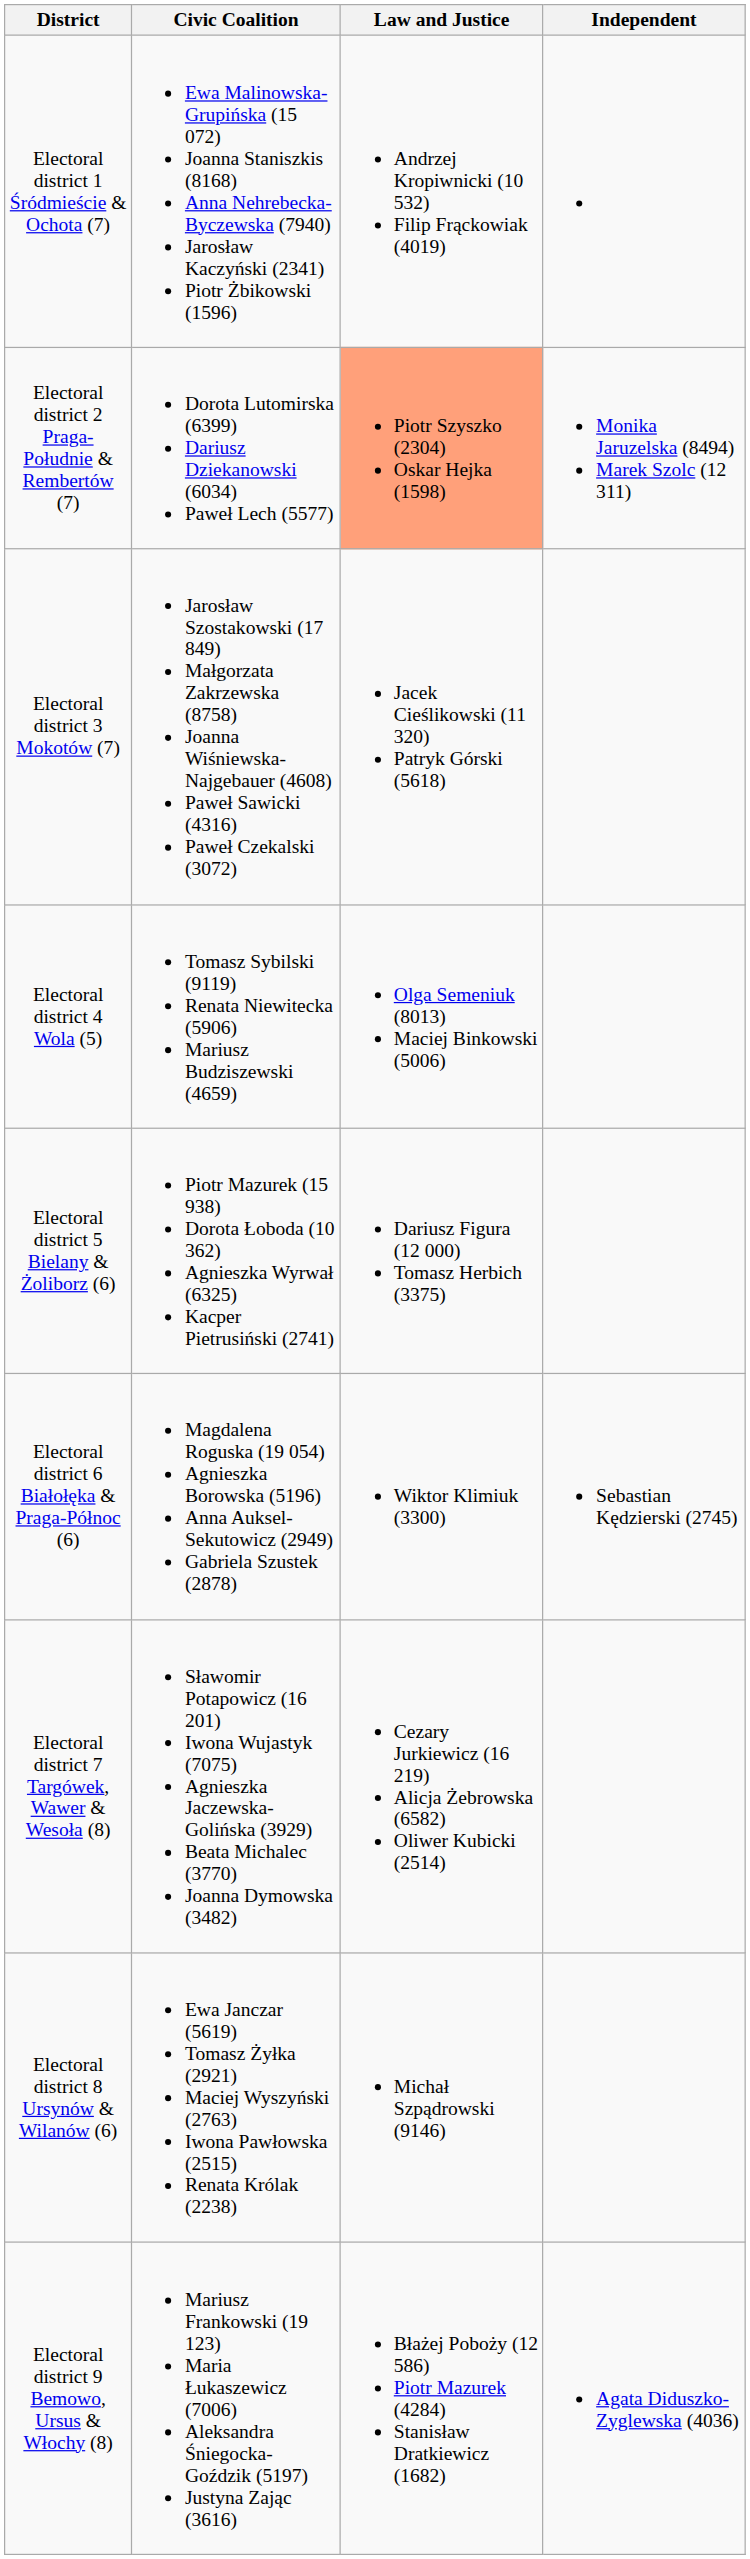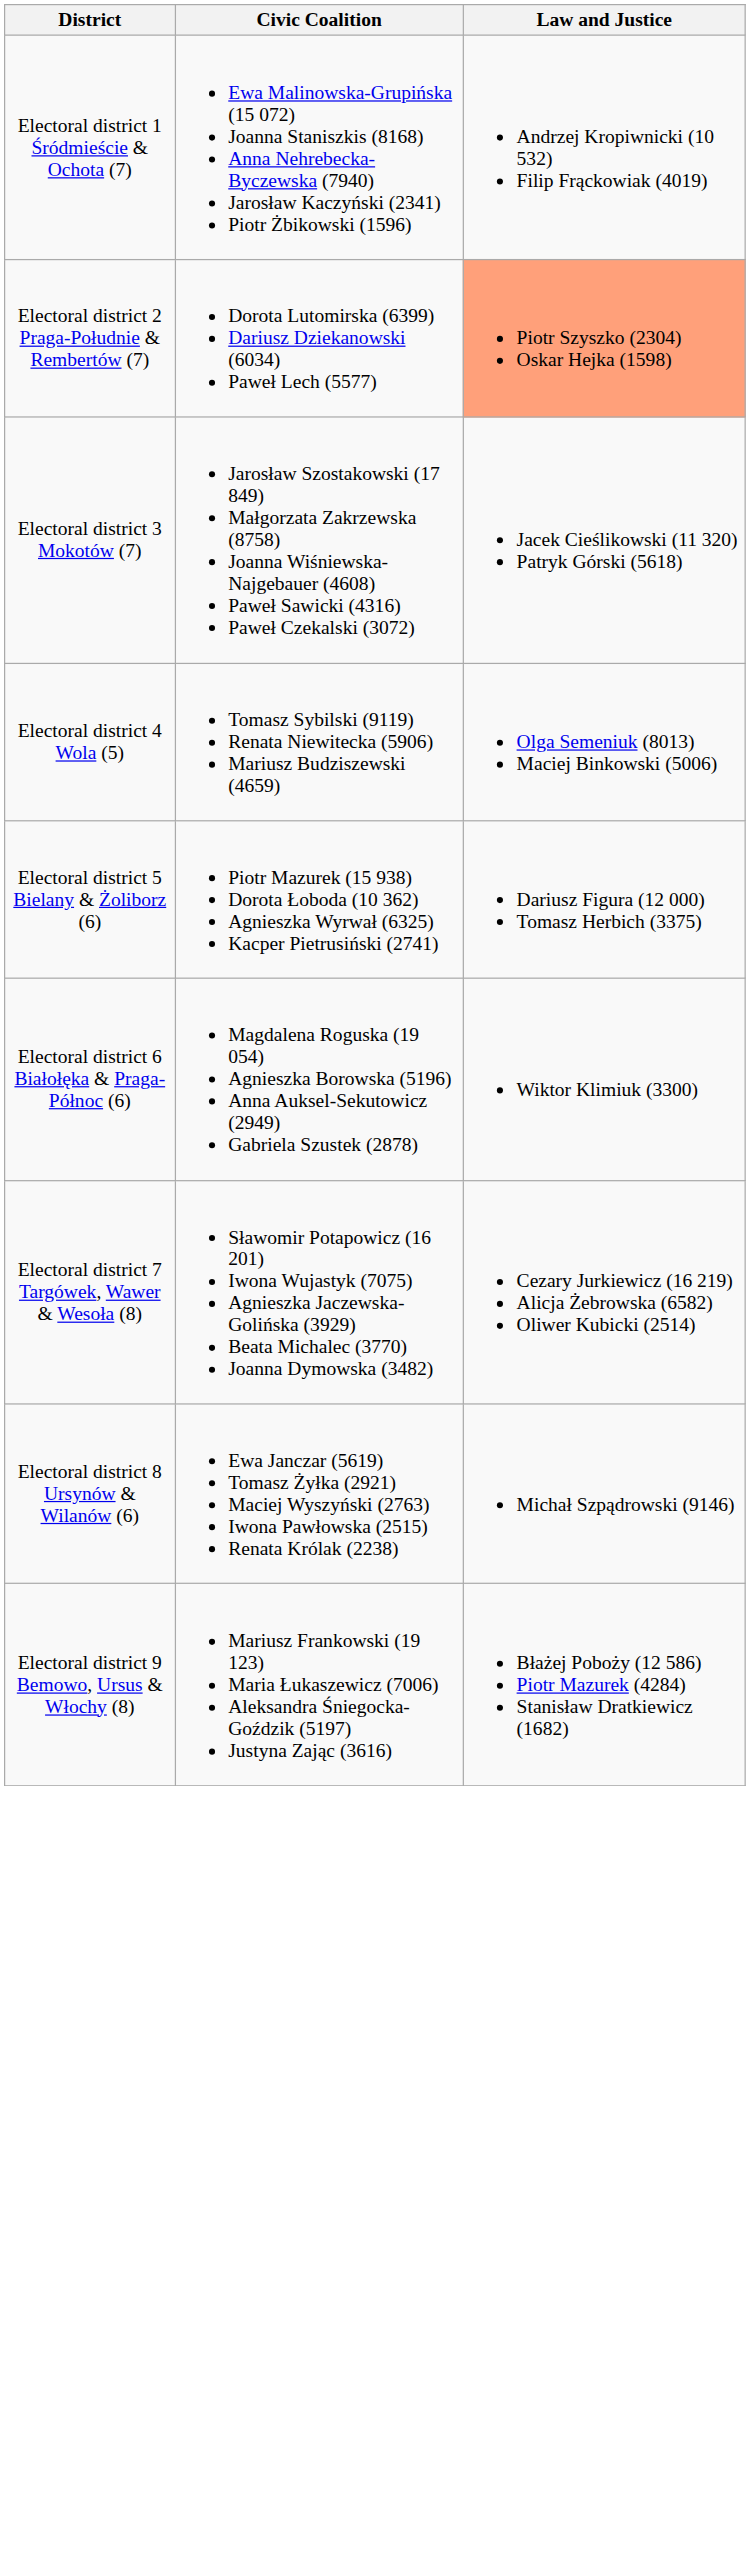- column: (644, 19)
